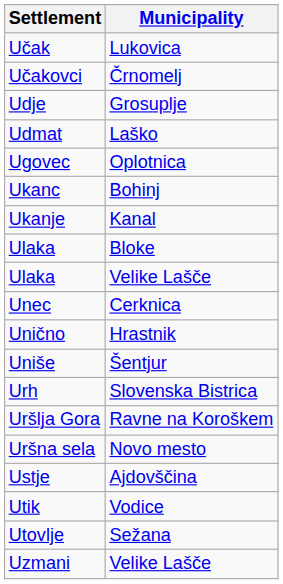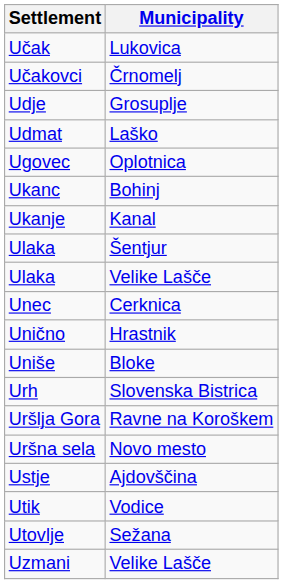(132, 248) Bloke -> (138, 248) Šentjur
(138, 362) Šentjur -> (132, 362) Bloke
